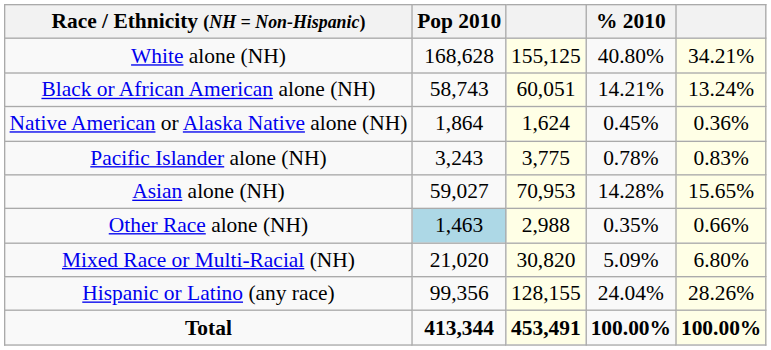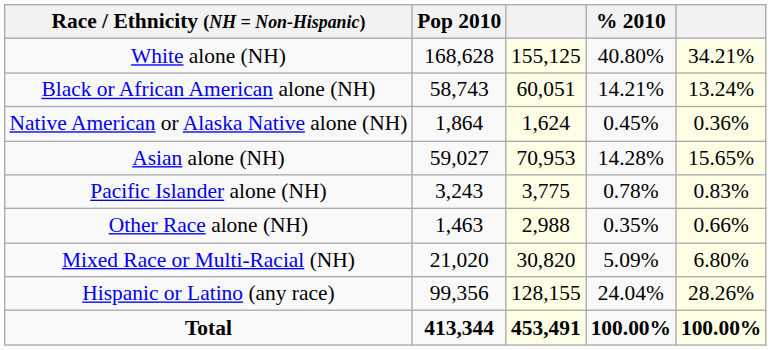rows swapped: (208, 191) <-> (208, 157)
(459, 225) lightblue background -> (459, 225) no background
